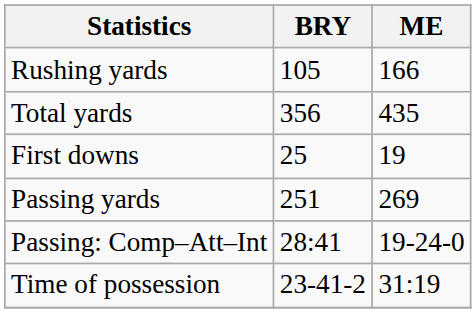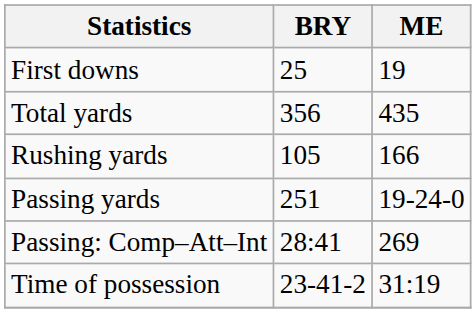rows swapped: (75, 155) <-> (89, 69)
(399, 198) 269 -> (422, 198) 19-24-0
(422, 241) 19-24-0 -> (399, 241) 269
